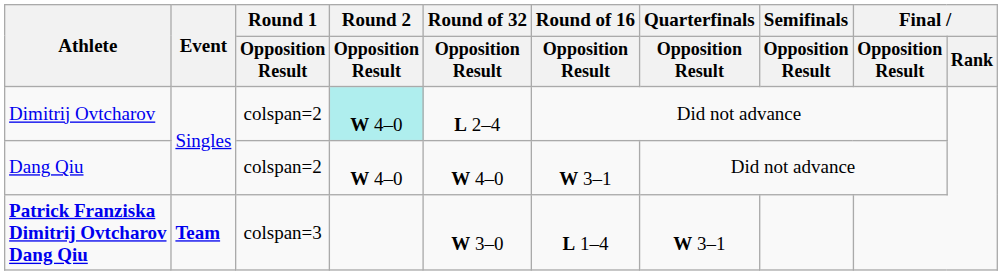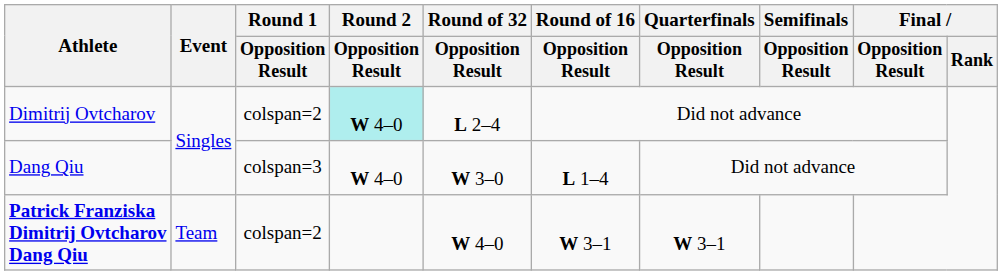(283, 167) colspan=2 -> (283, 167) colspan=3
(477, 178) W 4–0 -> (477, 178) W 3–0
(585, 178) W 3–1 -> (585, 178) L 1–4
(198, 232) bold -> (196, 232) normal
(283, 232) colspan=3 -> (283, 232) colspan=2
(477, 243) W 3–0 -> (477, 243) W 4–0
(585, 243) L 1–4 -> (585, 243) W 3–1
